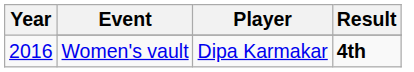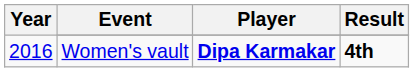(263, 50) normal -> (266, 50) bold
